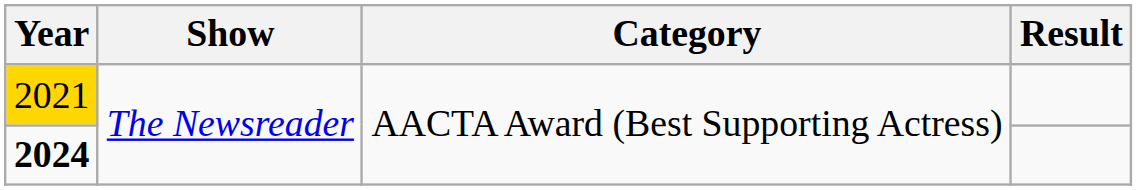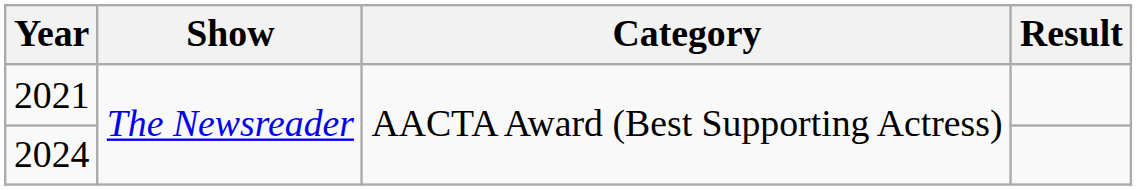(52, 94) gold background -> (52, 94) no background
(52, 154) bold -> (52, 154) normal
